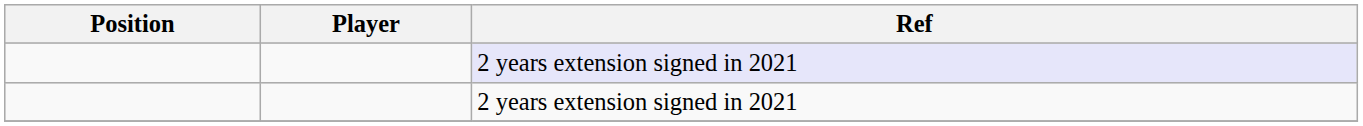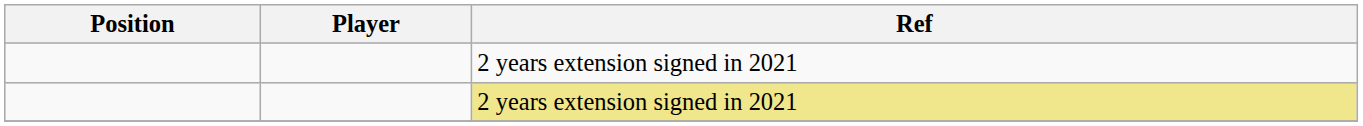(637, 62) lavender background -> (637, 62) no background
(637, 101) no background -> (637, 101) khaki background
